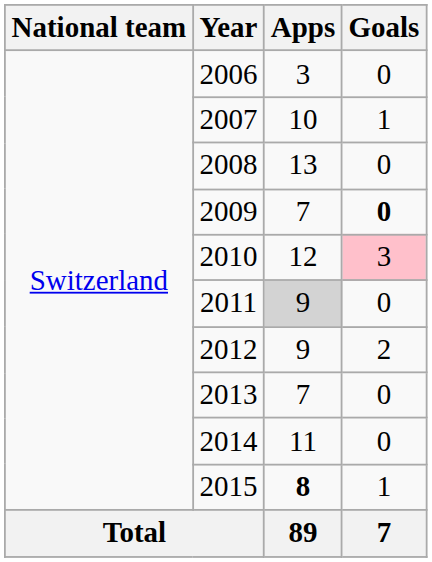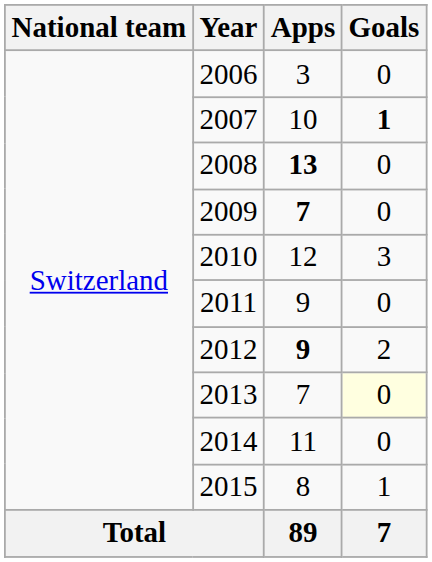(384, 119) normal -> (384, 119) bold
(303, 165) normal -> (303, 165) bold
(303, 211) normal -> (303, 211) bold
(384, 211) bold -> (384, 211) normal
(384, 257) pink background -> (384, 257) no background
(303, 303) lightgrey background -> (303, 303) no background
(303, 348) normal -> (303, 348) bold
(384, 394) no background -> (384, 394) lightyellow background
(303, 486) bold -> (303, 486) normal
